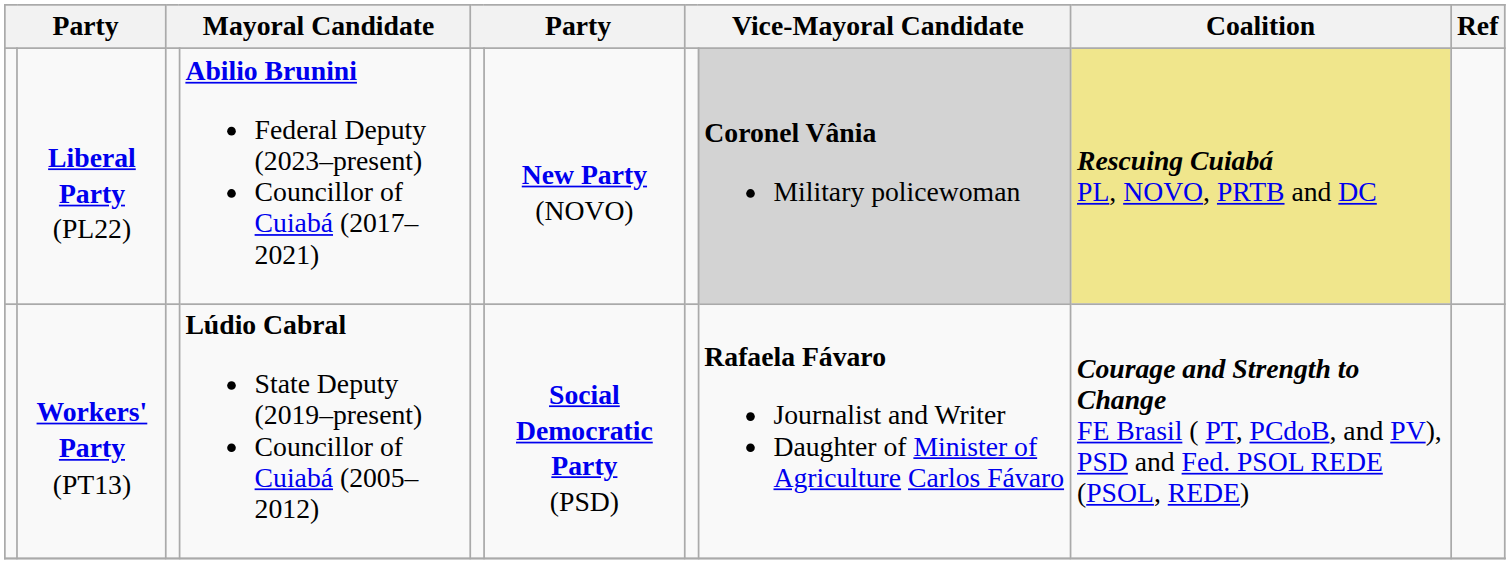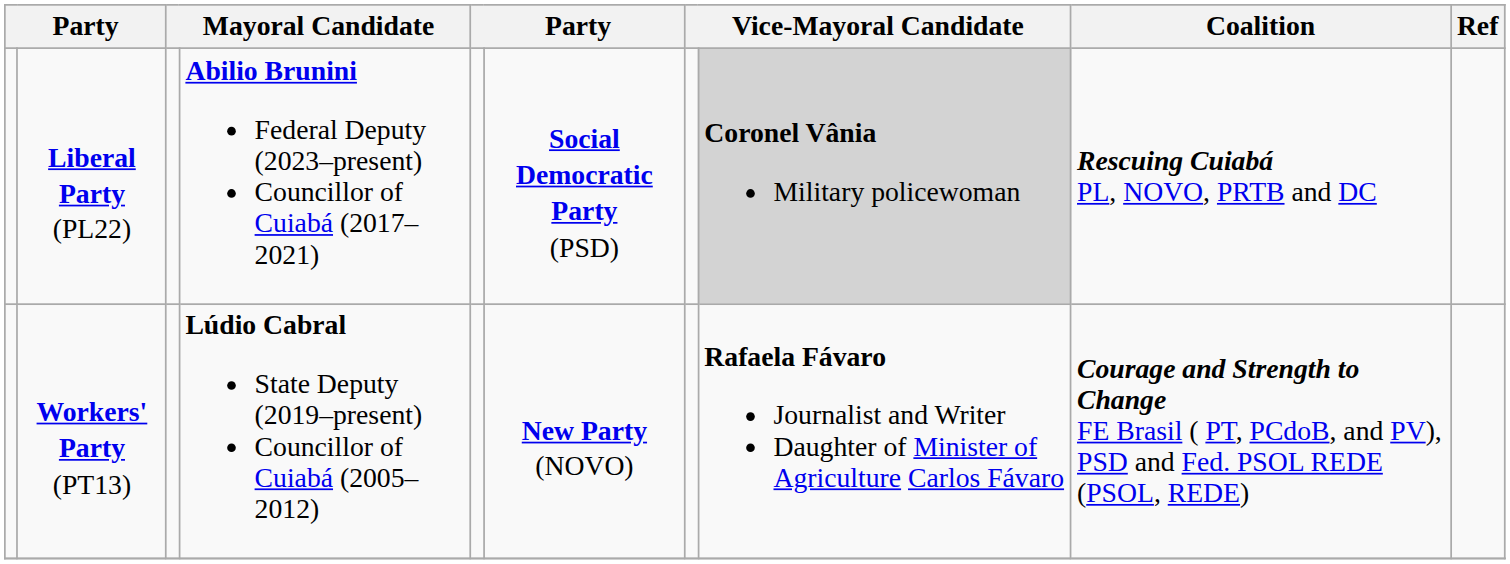(584, 193) New Party (NOVO) -> (584, 193) Social Democratic Party (PSD)
(1227, 175) khaki background -> (1227, 175) no background
(584, 448) Social Democratic Party (PSD) -> (584, 448) New Party (NOVO)
